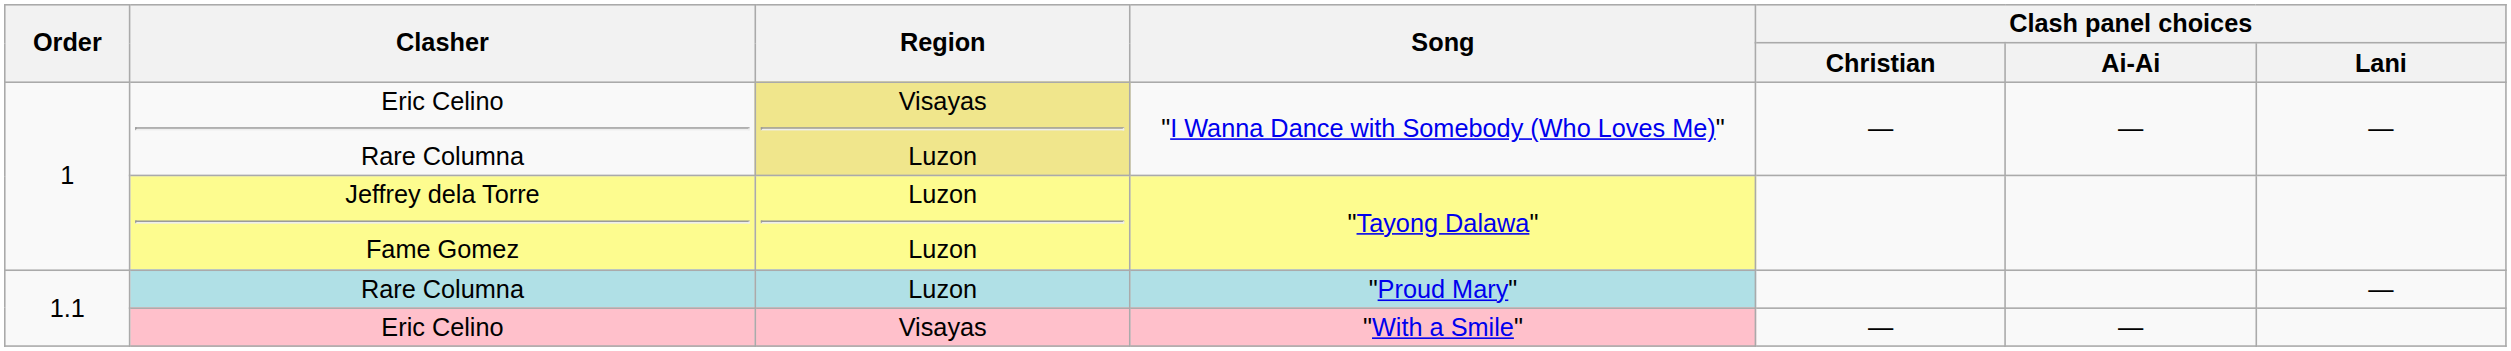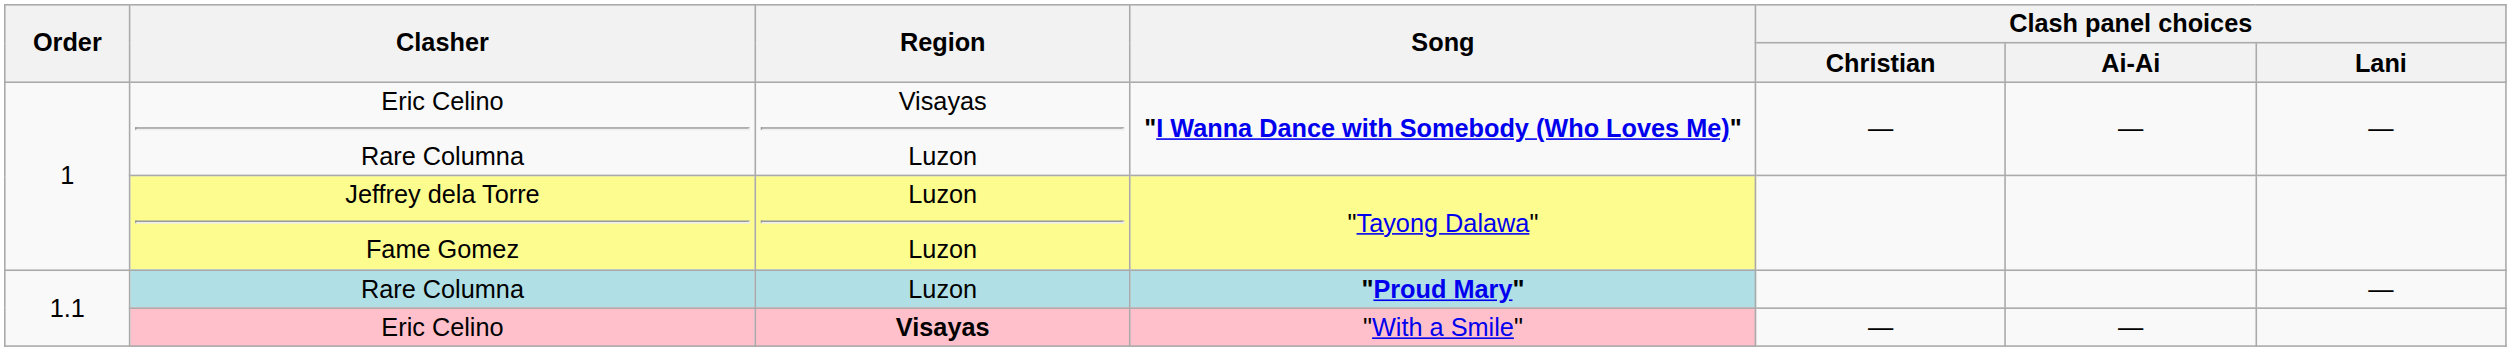(943, 129) khaki background -> (943, 129) no background
(1443, 129) normal -> (1443, 129) bold
(1443, 289) normal -> (1443, 289) bold
(943, 327) normal -> (943, 327) bold
